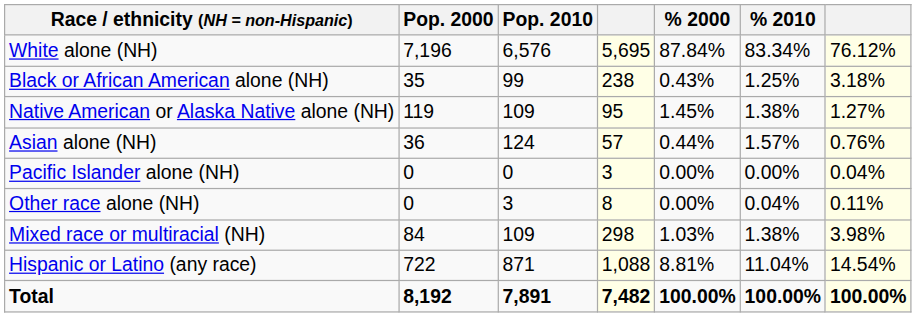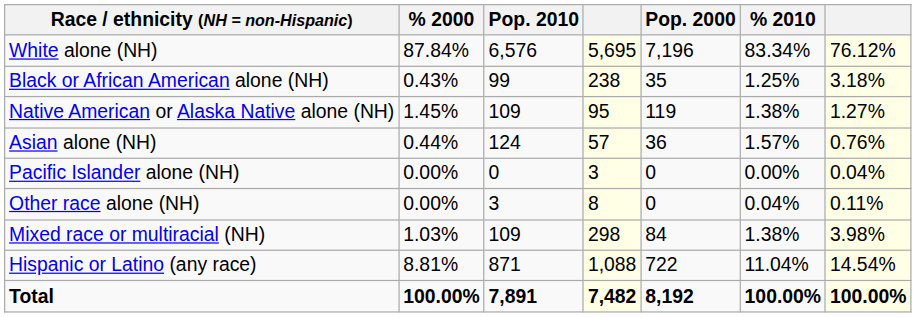columns swapped: (448, 19) <-> (697, 19)
